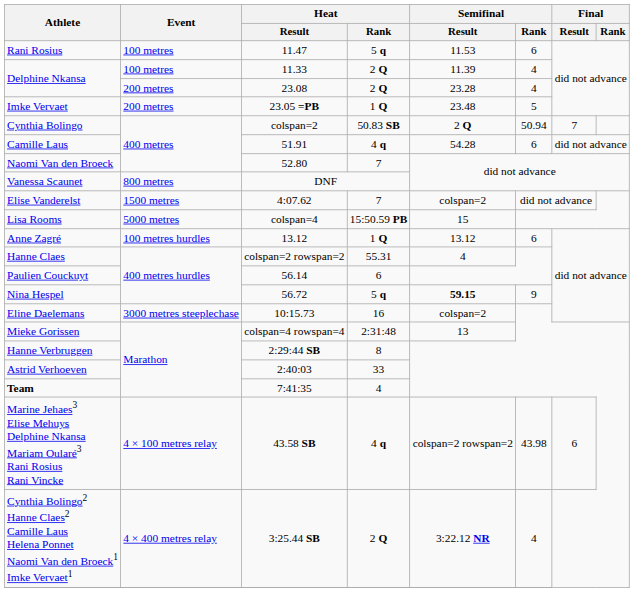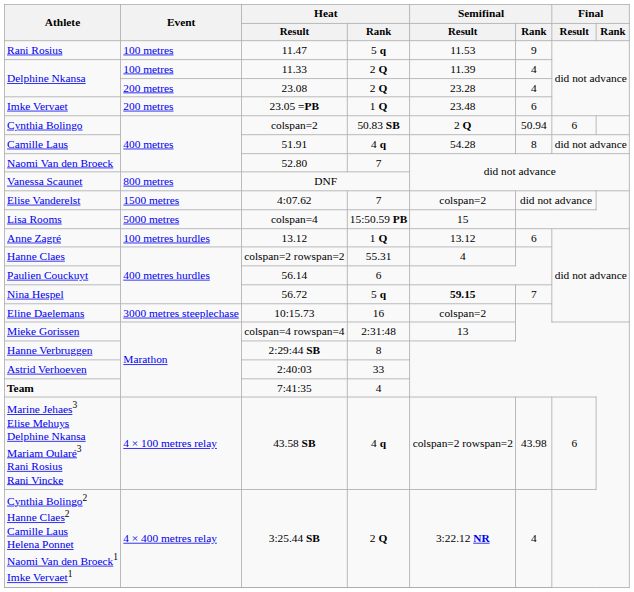(534, 50) 6 -> (534, 50) 9
(534, 107) 5 -> (534, 107) 6
(574, 125) 7 -> (574, 125) 6
(534, 144) 6 -> (534, 144) 8
(534, 294) 9 -> (534, 294) 7
